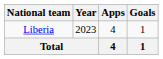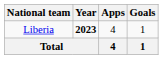(86, 29) normal -> (86, 29) bold
